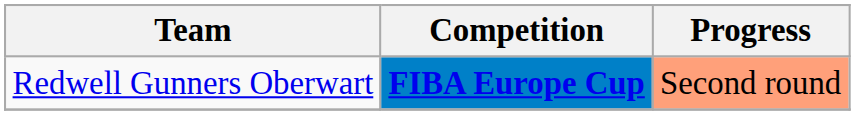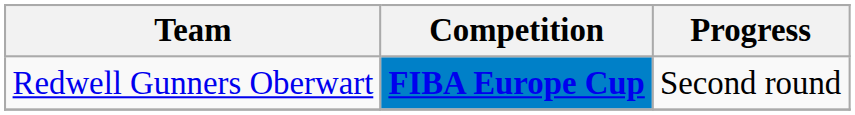(751, 82) lightsalmon background -> (751, 82) no background
